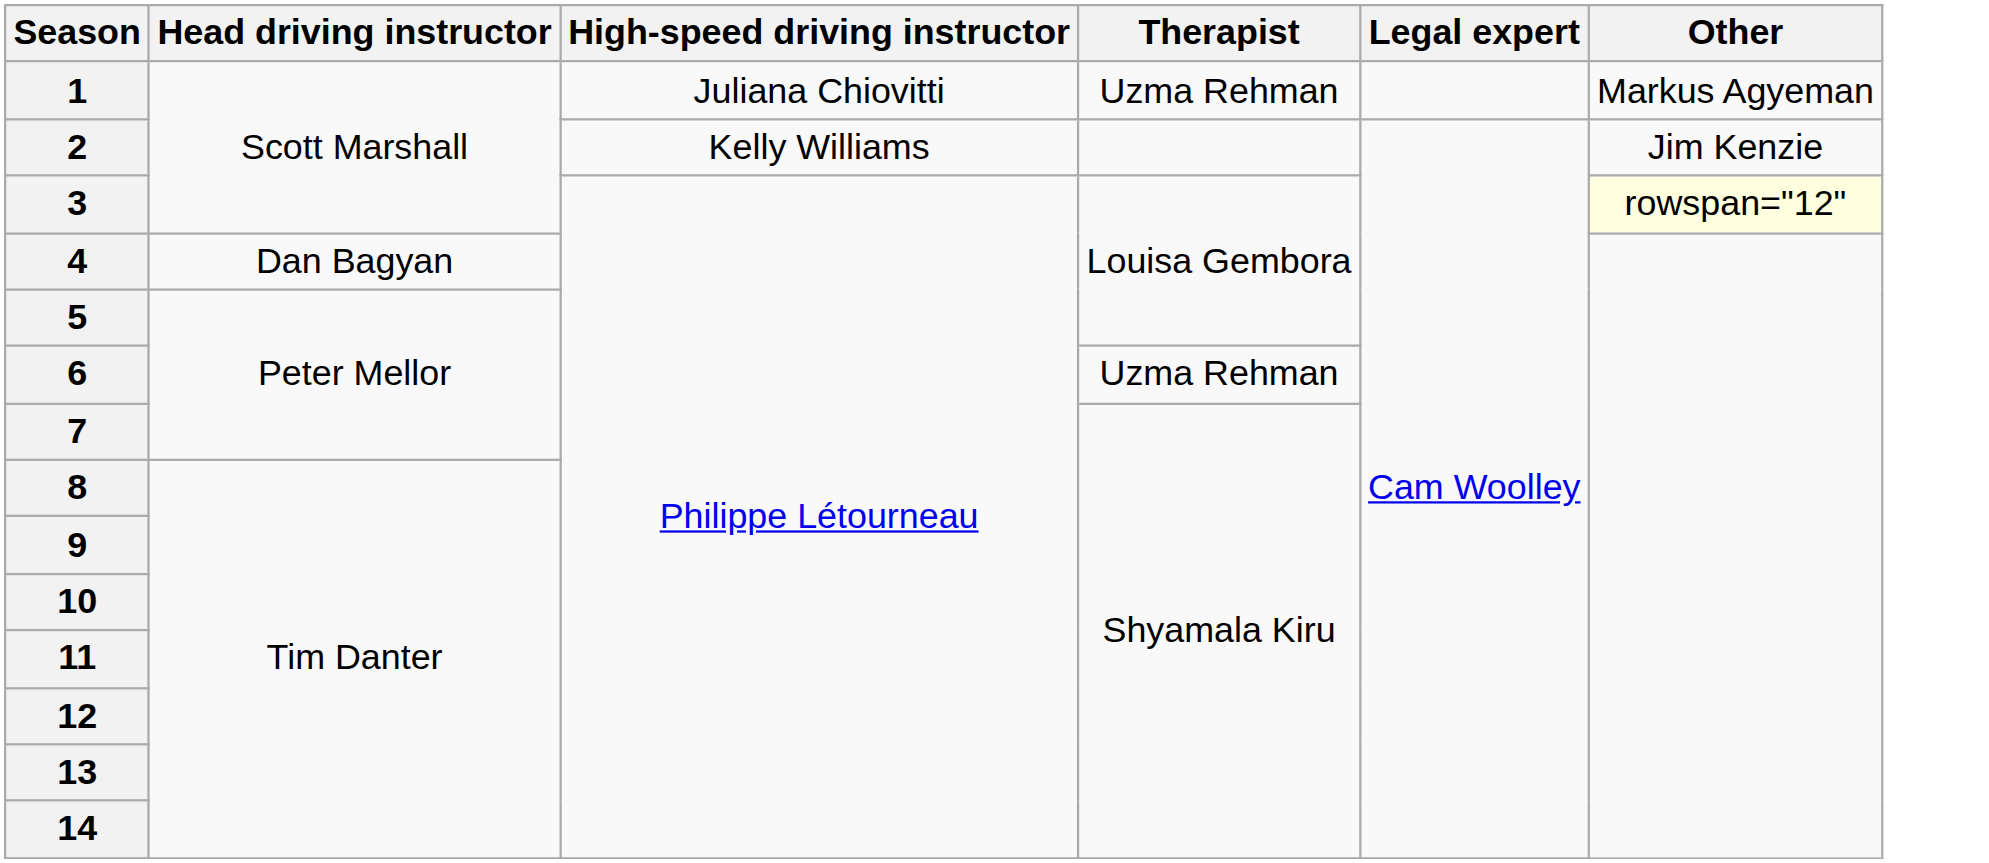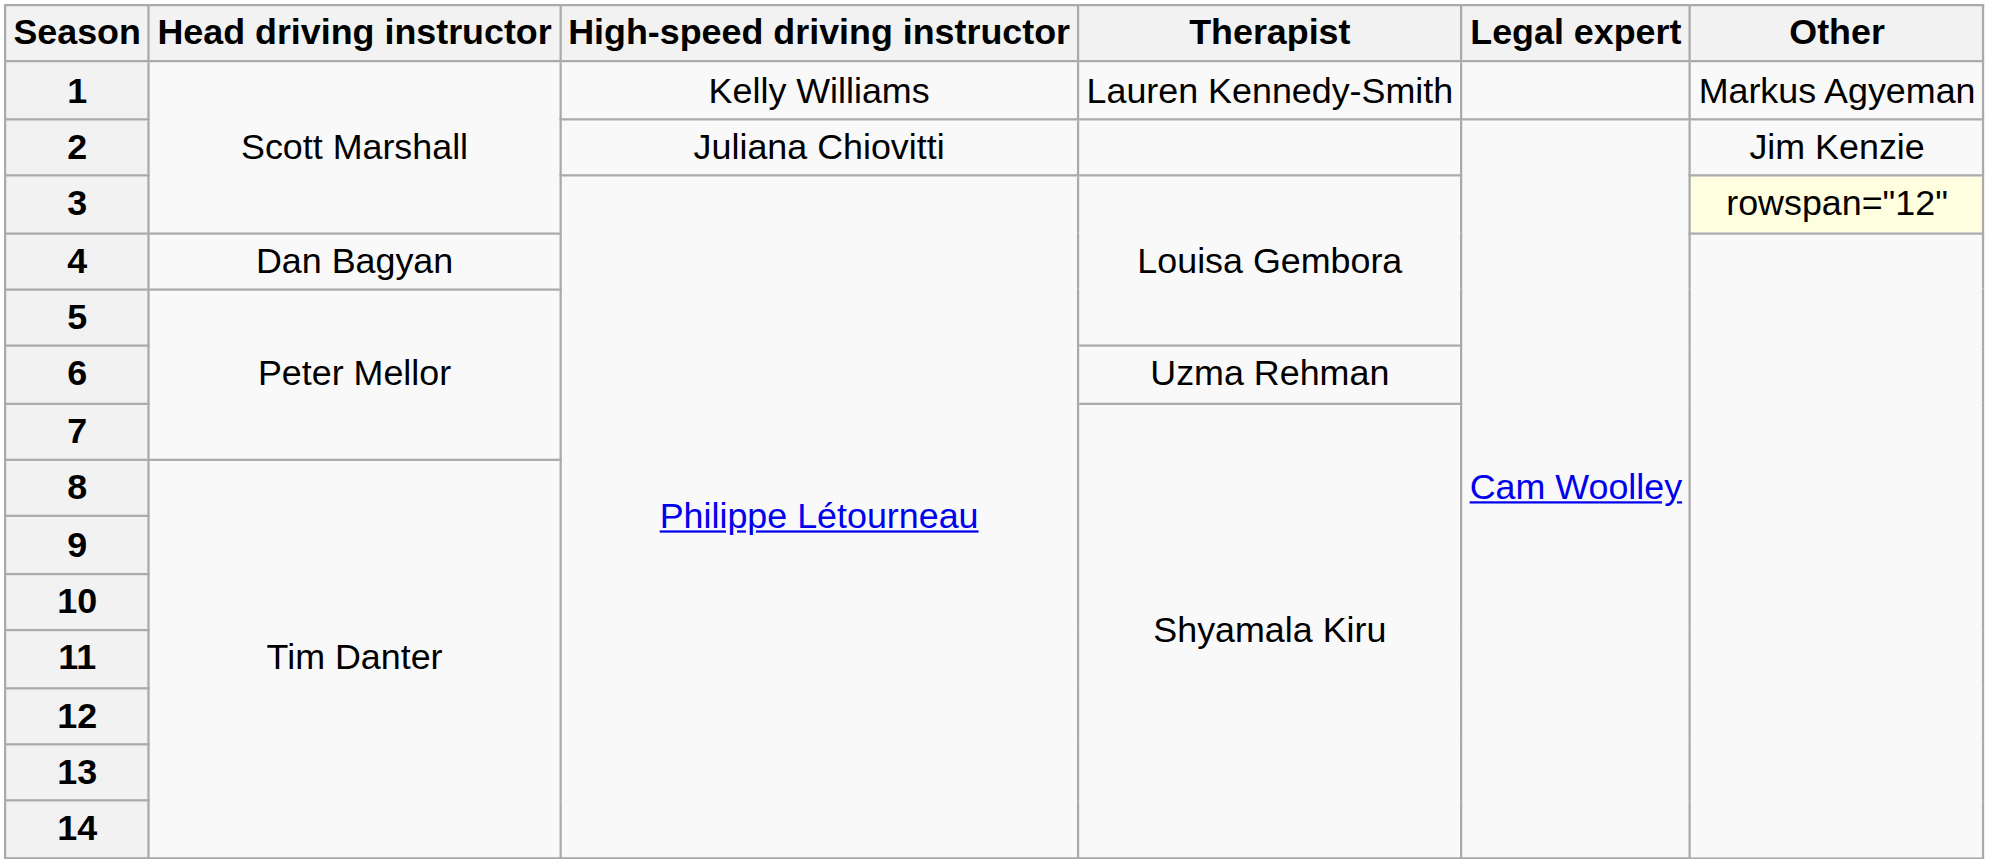(819, 89) Juliana Chiovitti -> (819, 89) Kelly Williams
(1219, 89) Uzma Rehman -> (1270, 89) Lauren Kennedy-Smith
(819, 146) Kelly Williams -> (819, 146) Juliana Chiovitti
